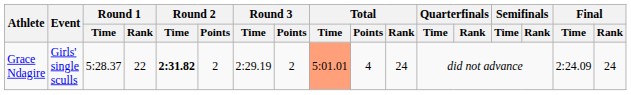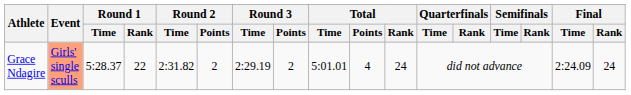(65, 66) no background -> (65, 66) lightsalmon background
(177, 66) bold -> (176, 66) normal
(330, 66) lightsalmon background -> (329, 66) no background
